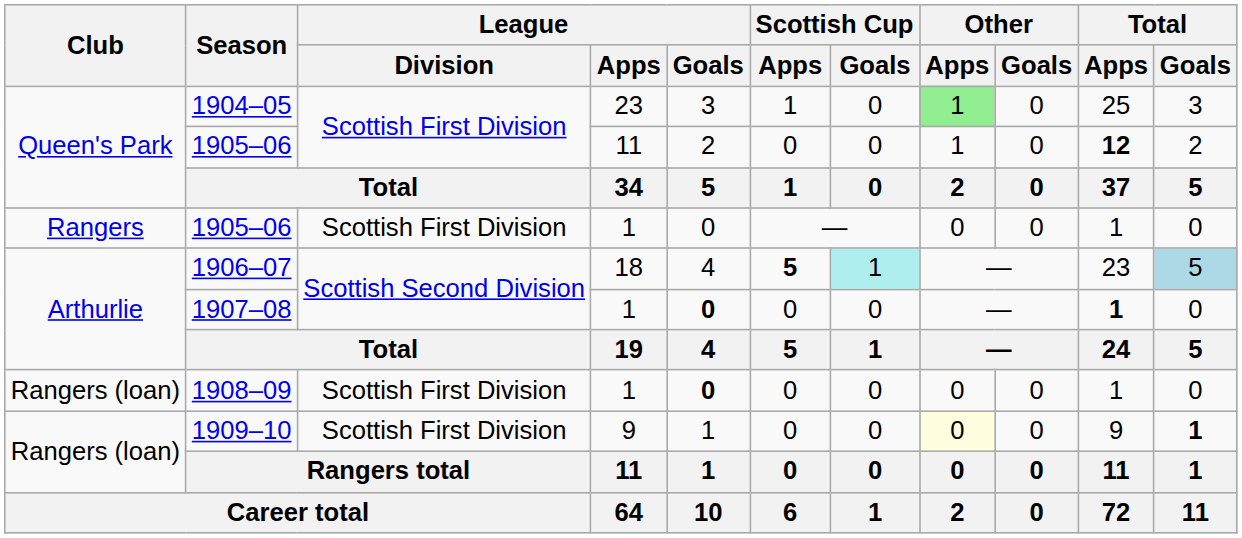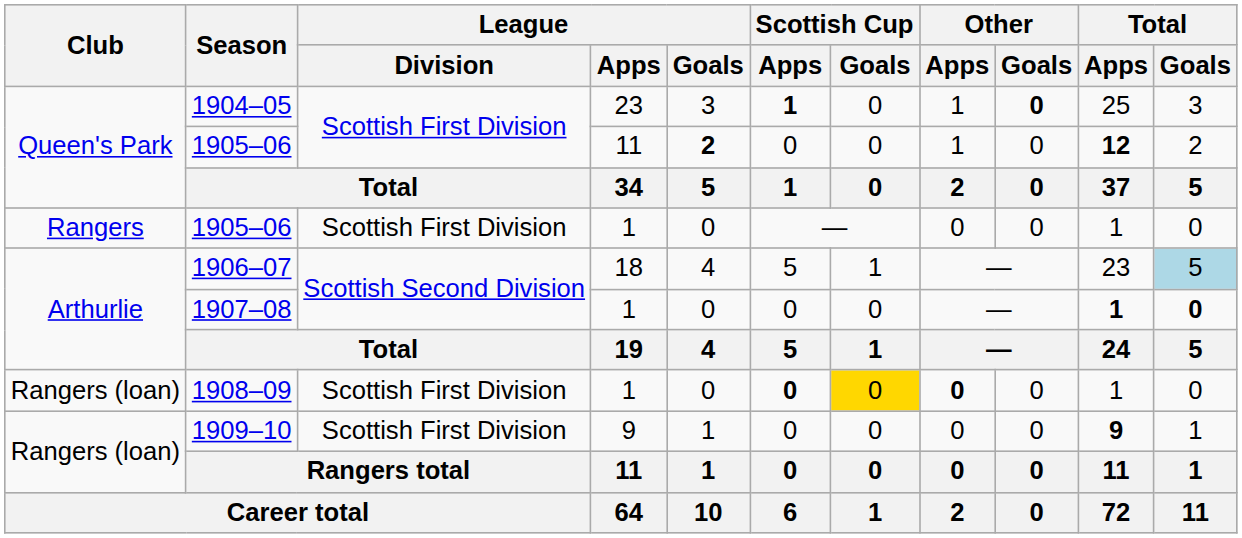(790, 106) normal -> (790, 106) bold
(957, 106) lightgreen background -> (957, 106) no background
(1037, 106) normal -> (1037, 106) bold
(708, 146) normal -> (708, 146) bold
(790, 268) bold -> (790, 268) normal
(875, 268) paleturquoise background -> (875, 268) no background
(708, 308) bold -> (708, 308) normal
(1195, 308) normal -> (1195, 308) bold
(708, 390) bold -> (708, 390) normal
(790, 390) normal -> (790, 390) bold
(875, 390) no background -> (875, 390) gold background
(957, 390) normal -> (957, 390) bold
(957, 430) lightyellow background -> (957, 430) no background
(1116, 430) normal -> (1116, 430) bold
(1195, 430) bold -> (1195, 430) normal
